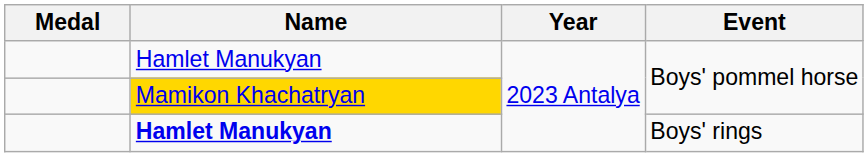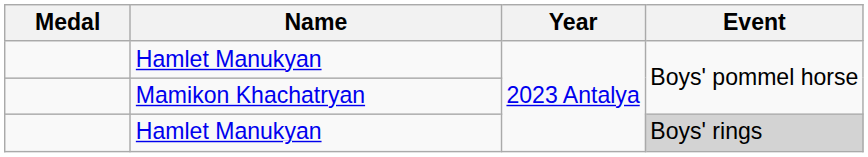(250, 95) gold background -> (250, 95) no background
(234, 132) bold -> (229, 132) normal
(706, 132) no background -> (706, 132) lightgrey background
